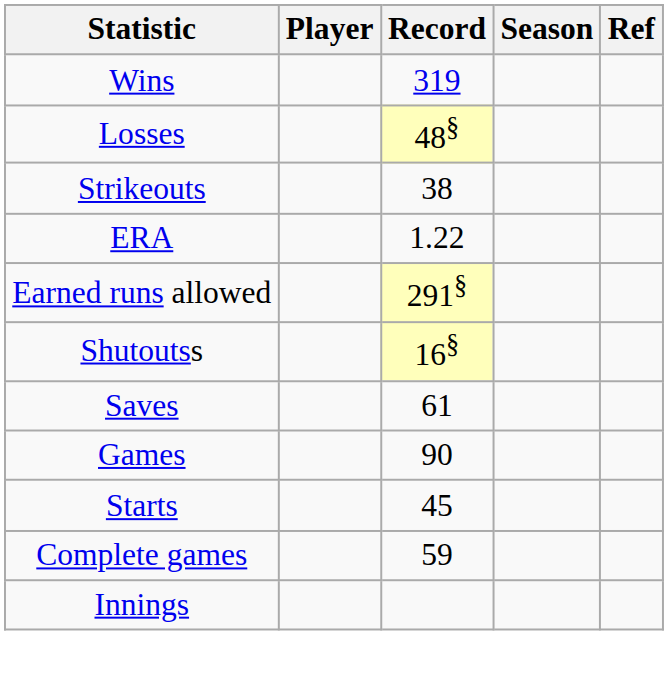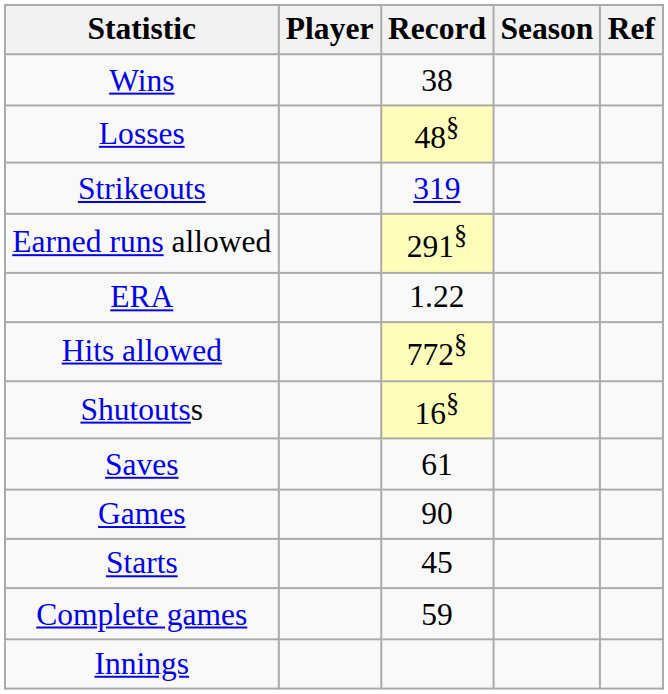(437, 79) 319 -> (437, 79) 38
(437, 187) 38 -> (437, 187) 319
rows swapped: (142, 237) <-> (142, 292)
+ row: (142, 350)
